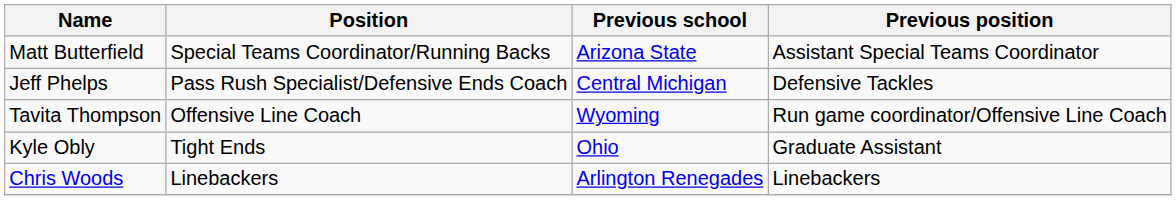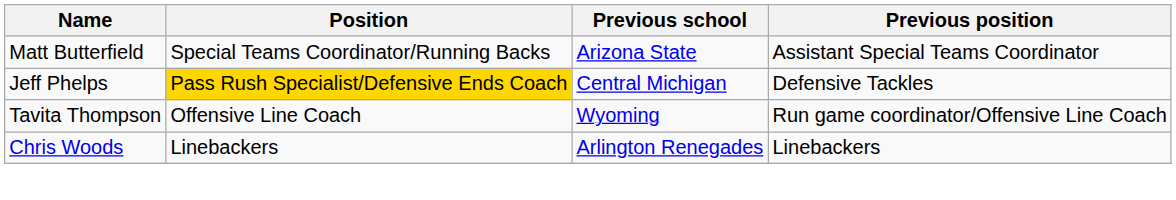(369, 83) no background -> (369, 83) gold background
- row: (52, 147)
